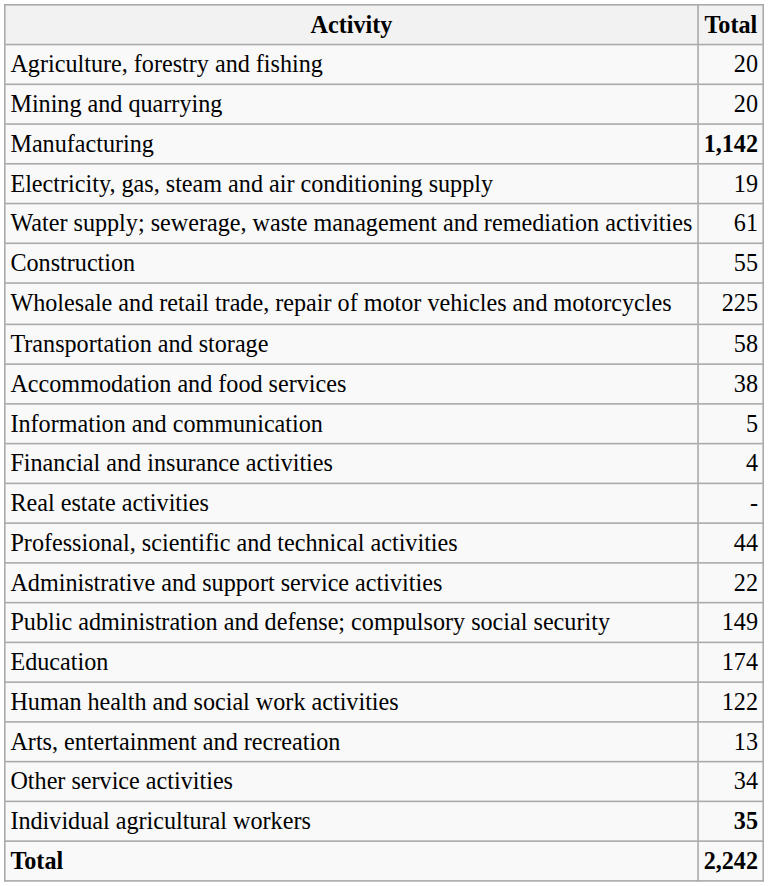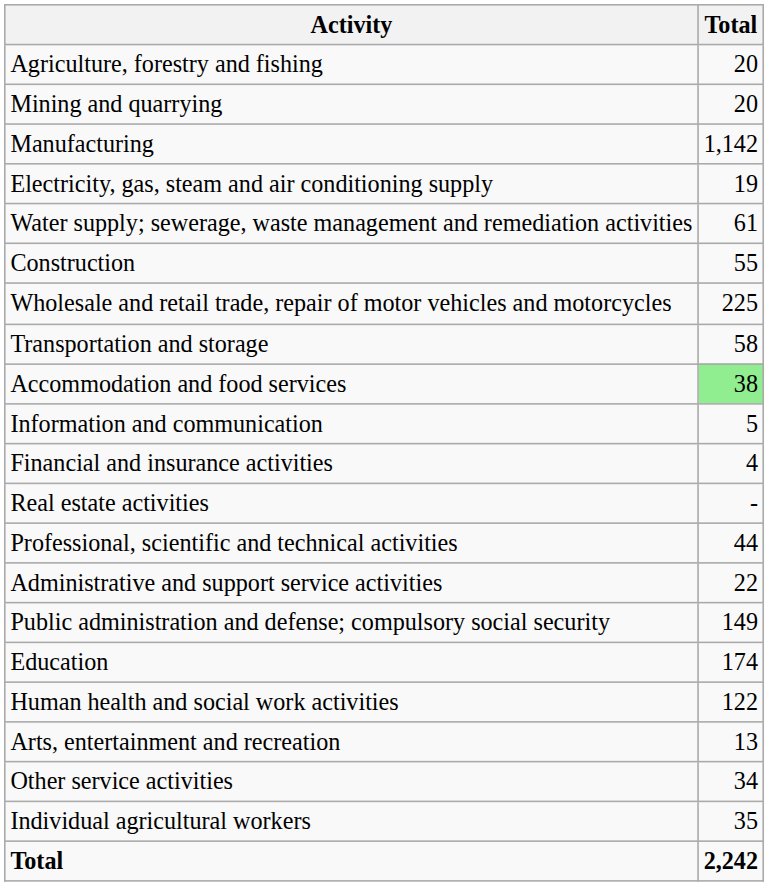(731, 144) bold -> (731, 144) normal
(746, 383) no background -> (746, 383) lightgreen background
(746, 821) bold -> (746, 821) normal
